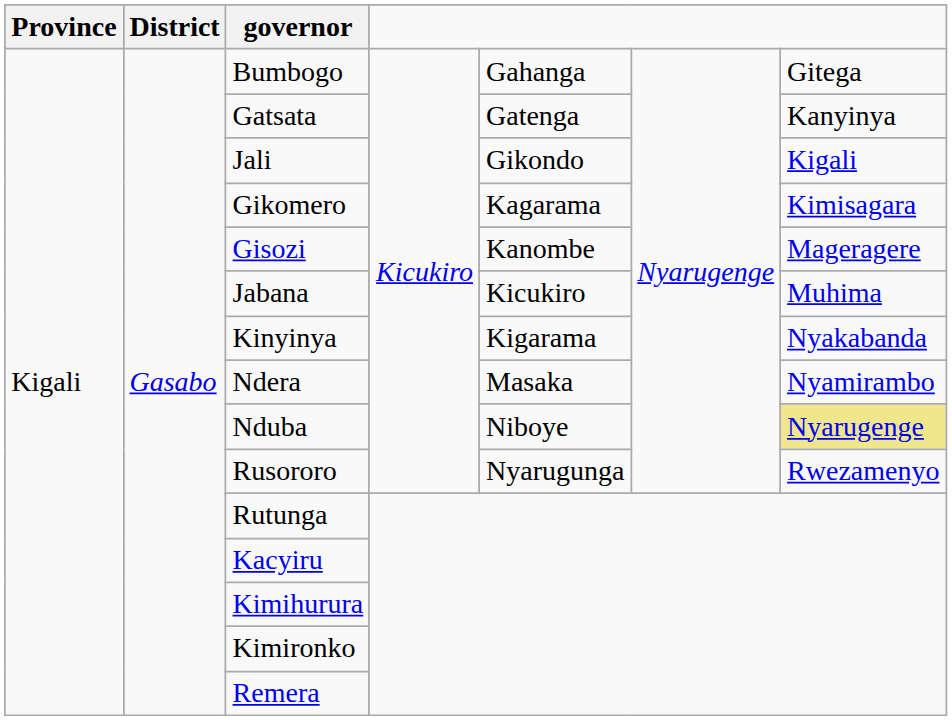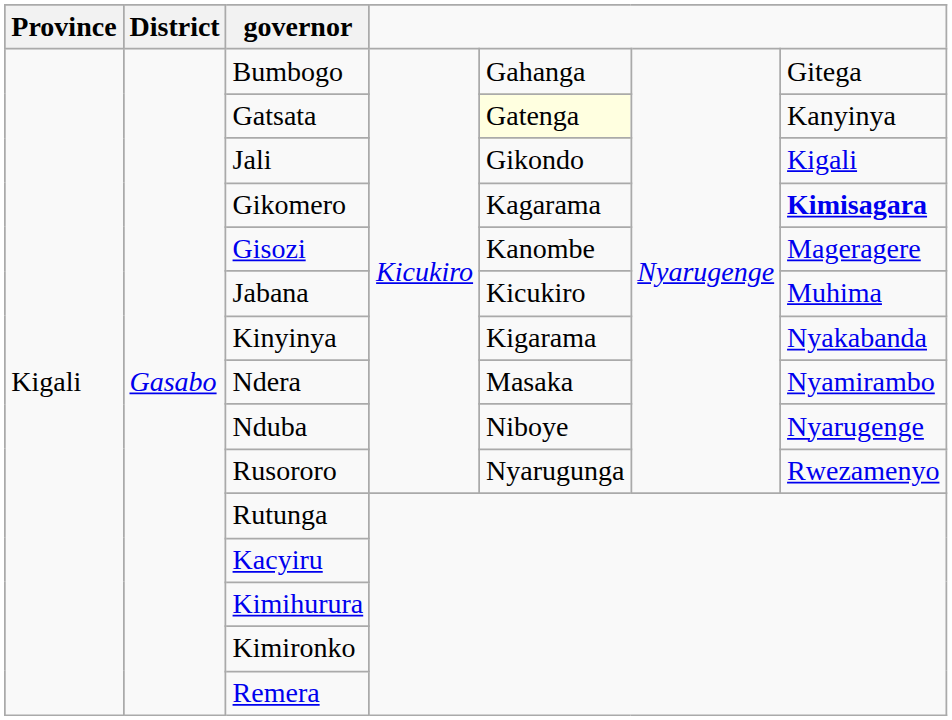(533, 115) no background -> (533, 115) lightyellow background
(852, 204) normal -> (857, 204) bold
(855, 426) khaki background -> (855, 426) no background
